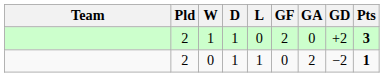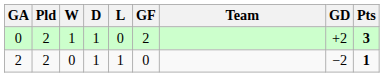columns swapped: (88, 15) <-> (312, 15)
